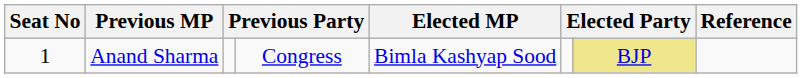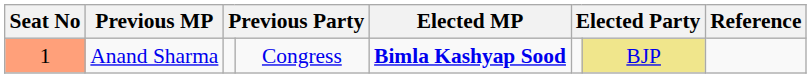(45, 55) no background -> (45, 55) lightsalmon background
(465, 55) normal -> (470, 55) bold
